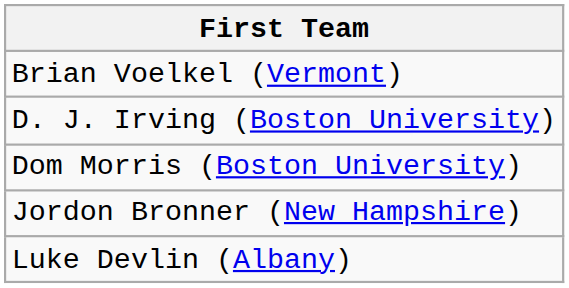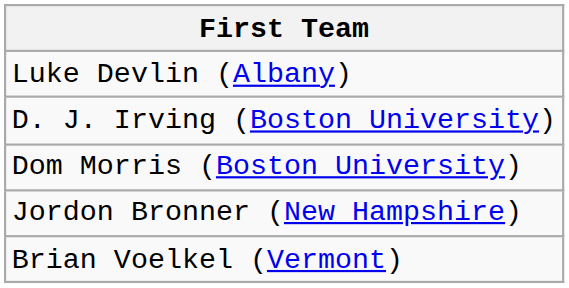(207, 74) Brian Voelkel (Vermont) -> (182, 74) Luke Devlin (Albany)
(182, 259) Luke Devlin (Albany) -> (207, 259) Brian Voelkel (Vermont)
